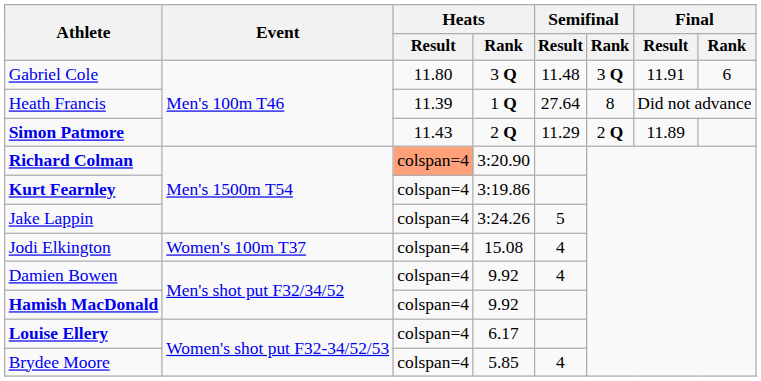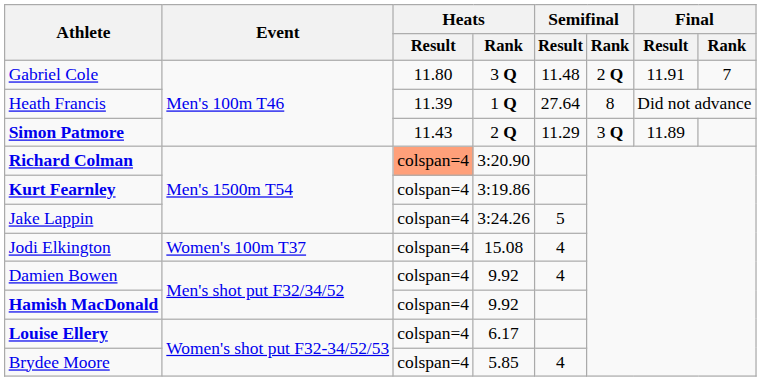(610, 75) 3 Q -> (610, 75) 2 Q
(727, 75) 6 -> (727, 75) 7
(610, 132) 2 Q -> (610, 132) 3 Q
